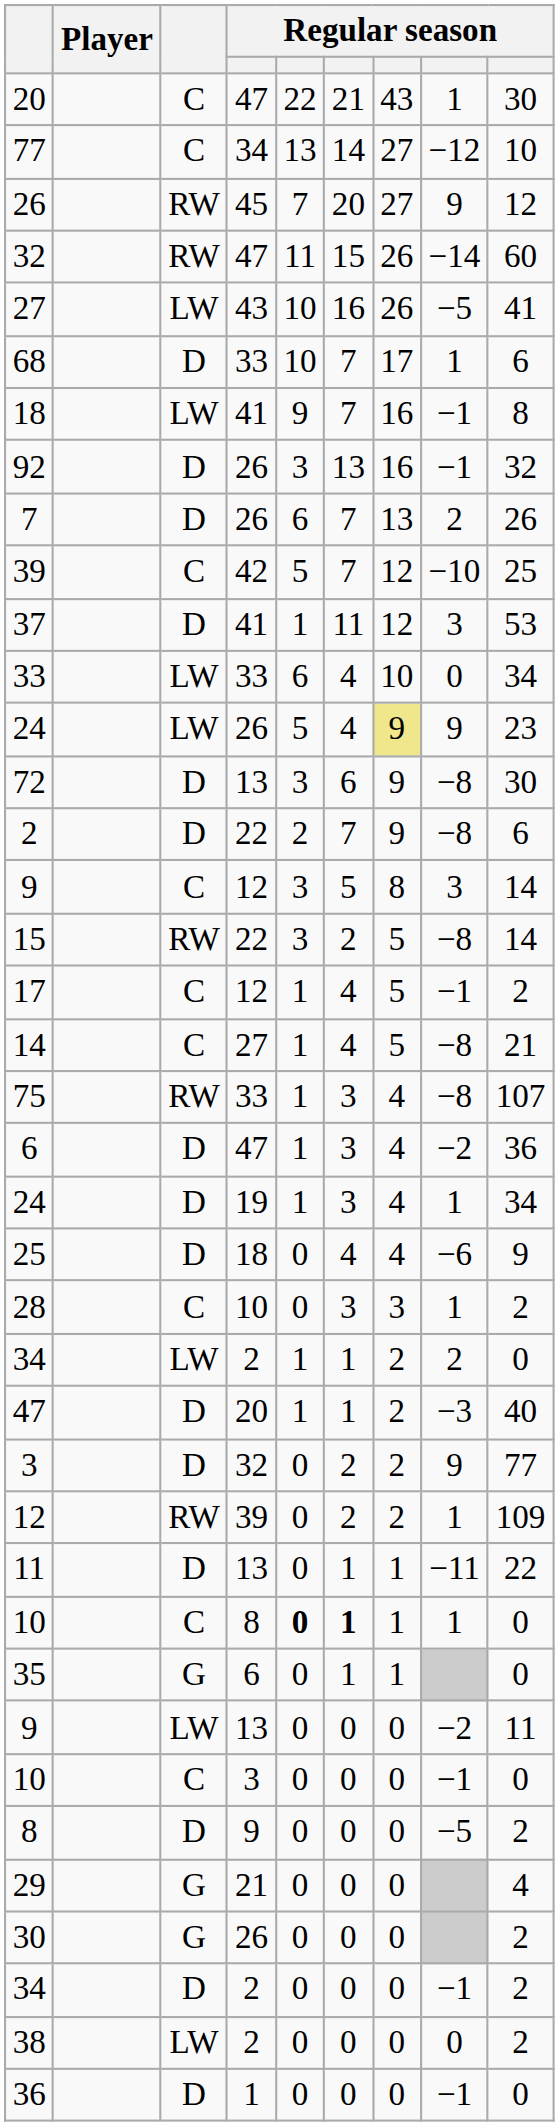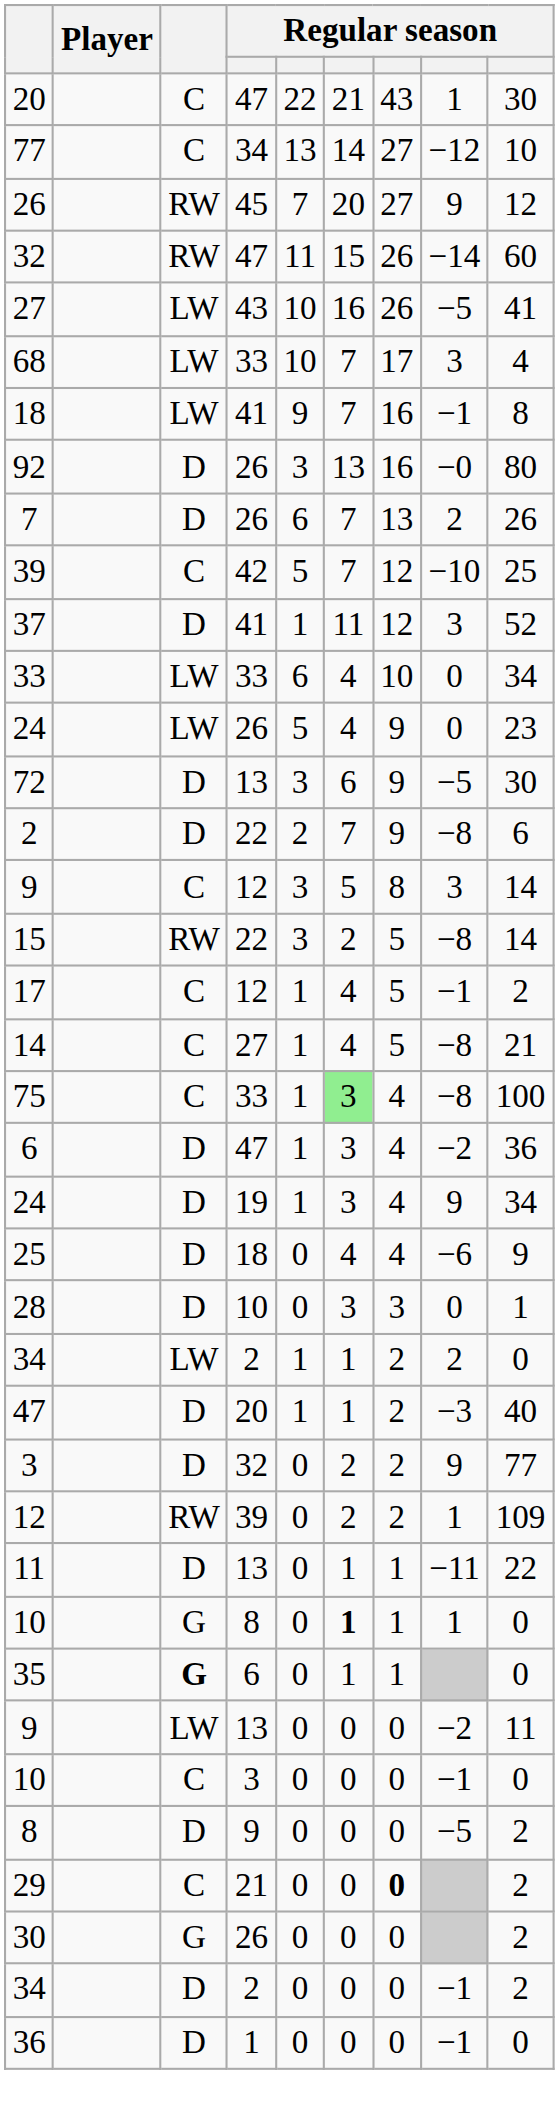(194, 361) D -> (194, 361) LW
(455, 361) 1 -> (455, 361) 3
(521, 361) 6 -> (521, 361) 4
(455, 466) −1 -> (455, 466) −0
(521, 466) 32 -> (521, 466) 80
(521, 623) 53 -> (521, 623) 52
(397, 728) khaki background -> (397, 728) no background
(455, 728) 9 -> (455, 728) 0
(455, 781) −8 -> (455, 781) −5
(194, 1096) RW -> (194, 1096) C
(348, 1096) no background -> (348, 1096) lightgreen background
(521, 1096) 107 -> (521, 1096) 100
(455, 1201) 1 -> (455, 1201) 9
(194, 1306) C -> (194, 1306) D
(455, 1306) 1 -> (455, 1306) 0
(521, 1306) 2 -> (521, 1306) 1
(194, 1621) C -> (194, 1621) G
(300, 1621) bold -> (300, 1621) normal
(194, 1674) normal -> (194, 1674) bold
(194, 1884) G -> (194, 1884) C
(397, 1884) normal -> (397, 1884) bold
(521, 1884) 4 -> (521, 1884) 2
- row: (29, 2042)
